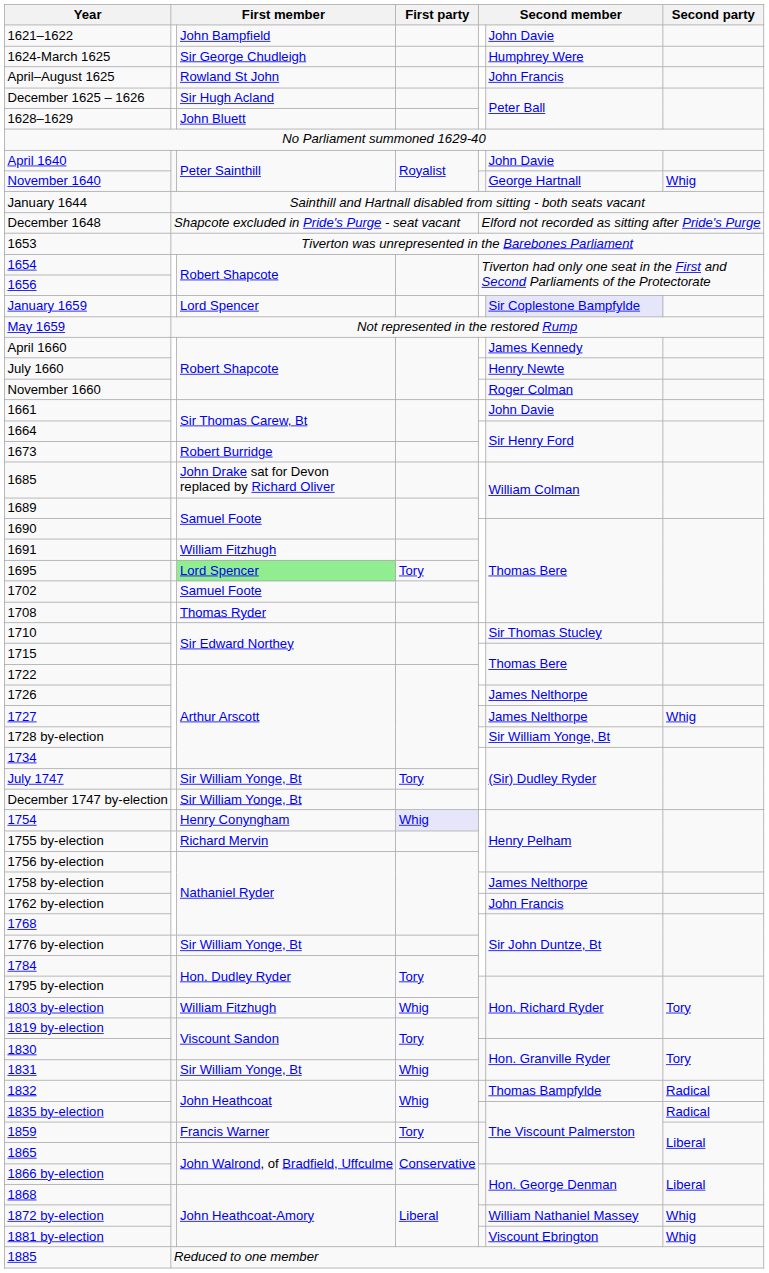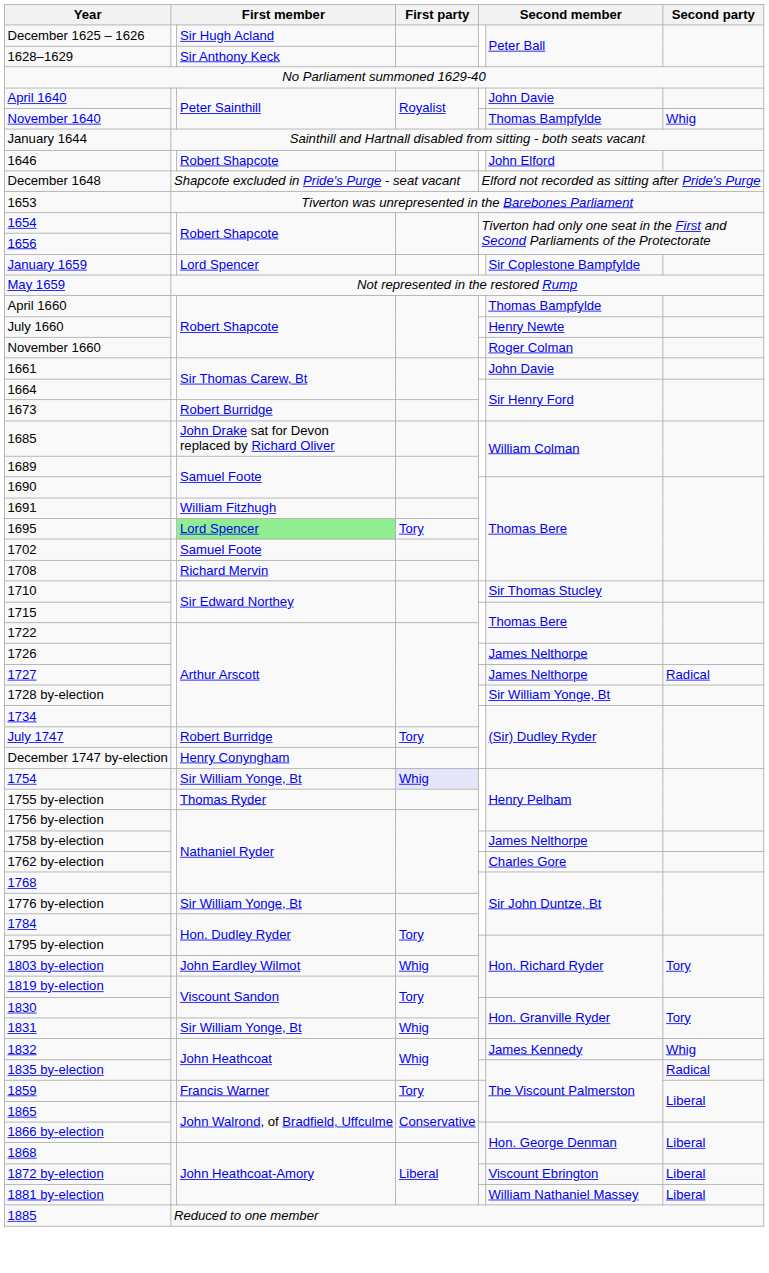- row: (40, 35)
- row: (59, 56)
- row: (61, 77)
(213, 118) John Bluett -> (230, 56) Sir Anthony Keck
(535, 181) George Hartnall -> (545, 118) Thomas Bampfylde
+ row: (22, 160)
(564, 306) lavender background -> (564, 264) no background
(535, 347) James Kennedy -> (545, 306) Thomas Bampfylde
(223, 612) Thomas Ryder -> (224, 570) Richard Mervin
(681, 716) Whig -> (688, 674) Radical
(241, 778) Sir William Yonge, Bt -> (226, 737) Robert Burridge
(241, 799) Sir William Yonge, Bt -> (235, 757) Henry Conyngham
(235, 820) Henry Conyngham -> (241, 778) Sir William Yonge, Bt
(224, 841) Richard Mervin -> (223, 799) Thomas Ryder
(526, 903) John Francis -> (527, 861) Charles Gore
(228, 1007) William Fitzhugh -> (240, 966) John Eardley Wilmot
(545, 1090) Thomas Bampfylde -> (535, 1049) James Kennedy
(688, 1090) Radical -> (681, 1049) Whig
(563, 1215) William Nathaniel Massey -> (543, 1174) Viscount Ebrington
(681, 1215) Whig -> (686, 1174) Liberal
(543, 1236) Viscount Ebrington -> (563, 1194) William Nathaniel Massey
(681, 1236) Whig -> (686, 1194) Liberal
